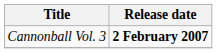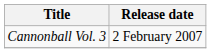(160, 36) bold -> (157, 36) normal
